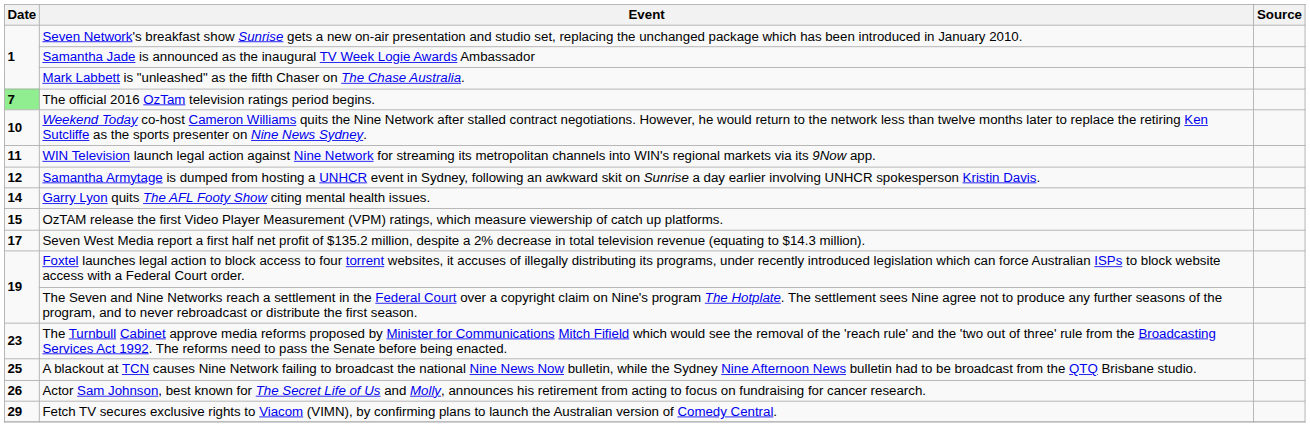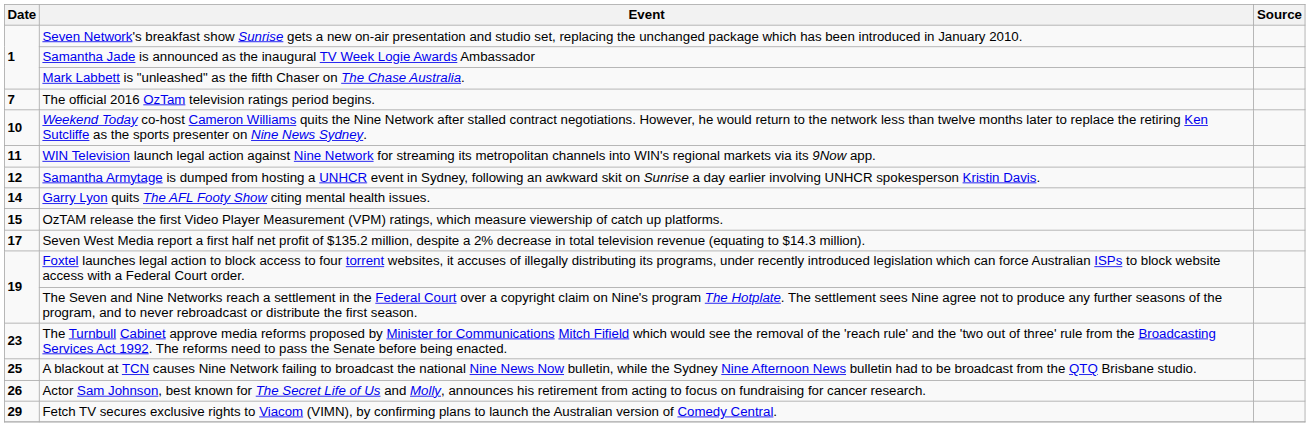(11, 99) lightgreen background -> (11, 99) no background
